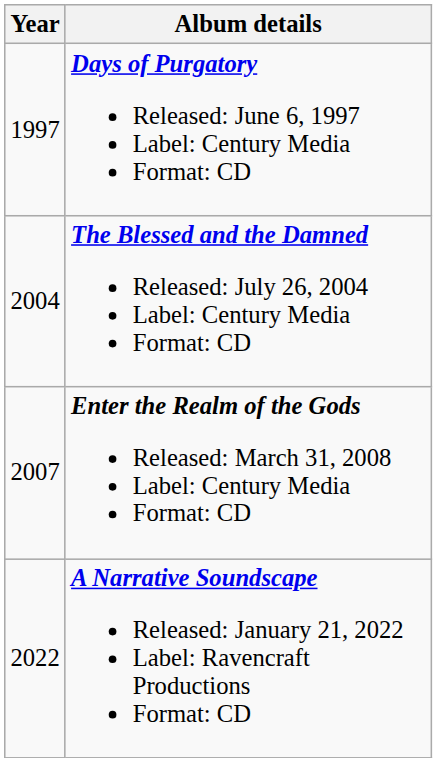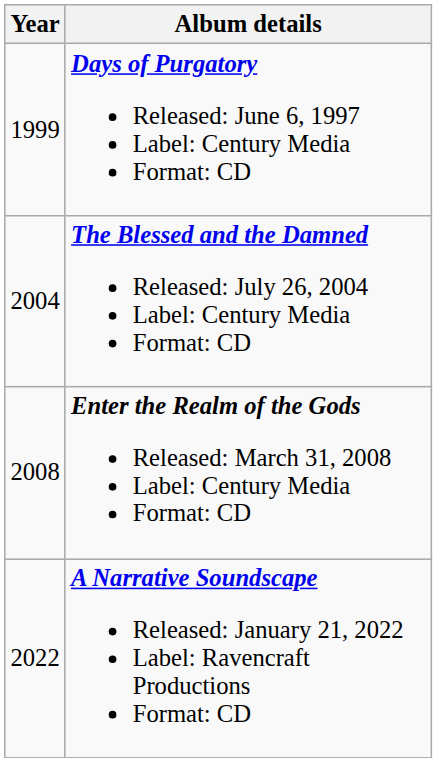(35, 129) 1997 -> (35, 129) 1999
(35, 472) 2007 -> (35, 472) 2008
